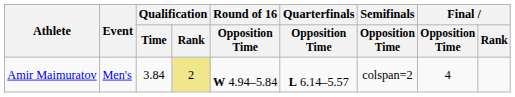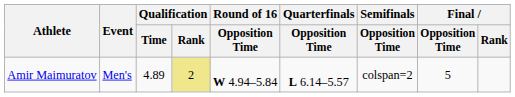(154, 75) 3.84 -> (154, 75) 4.89
(448, 75) 4 -> (448, 75) 5
